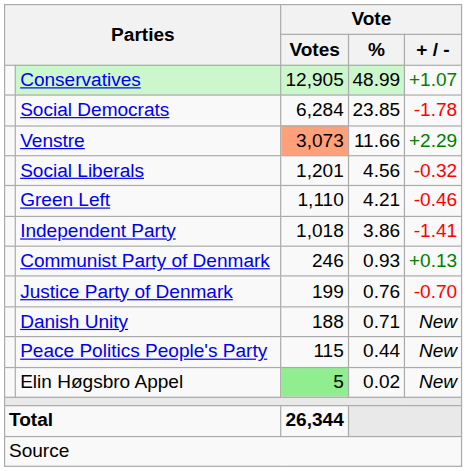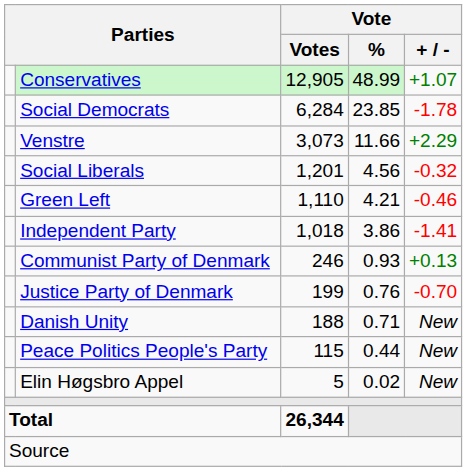(320, 140) lightsalmon background -> (320, 140) no background
(338, 381) lightgreen background -> (338, 381) no background
